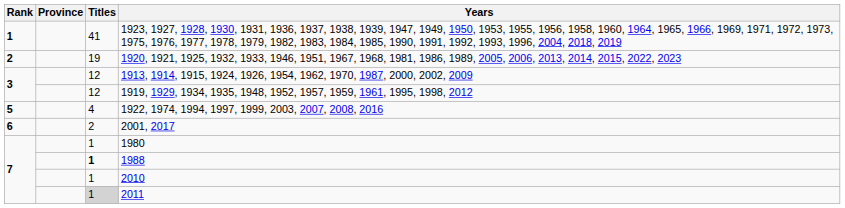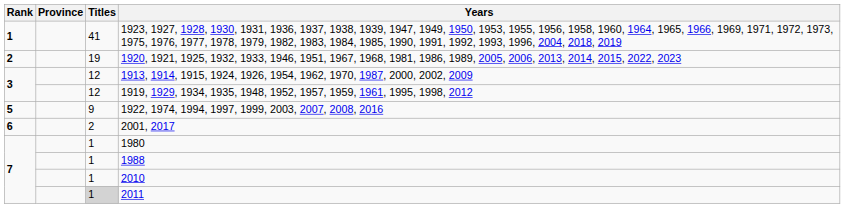(91, 110) 4 -> (91, 110) 9
(91, 161) bold -> (91, 161) normal
